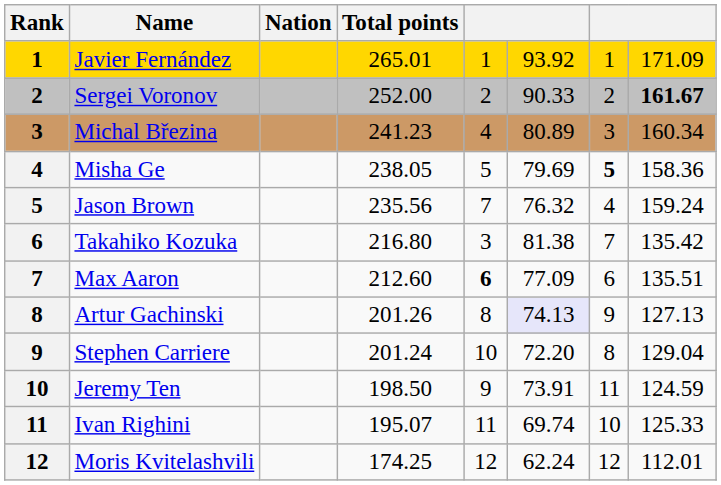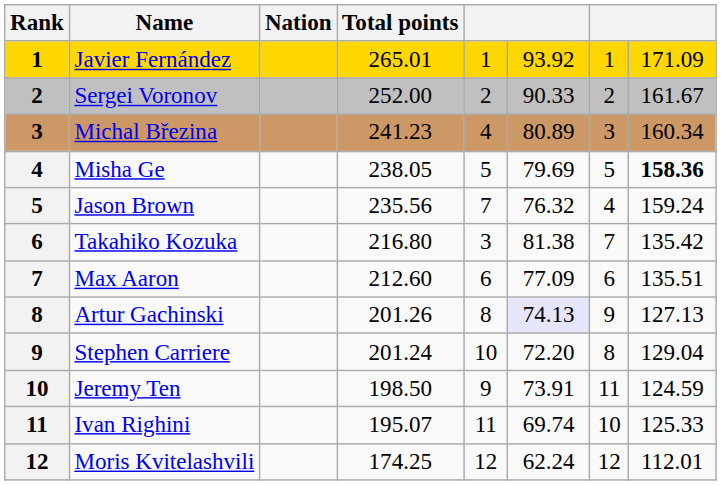(672, 95) bold -> (672, 95) normal
(609, 168) bold -> (609, 168) normal
(672, 168) normal -> (672, 168) bold
(486, 278) bold -> (486, 278) normal
